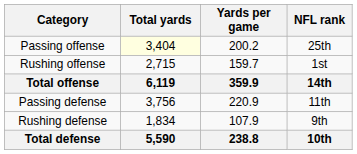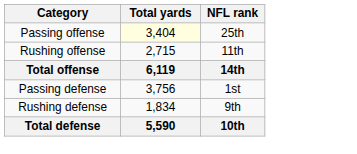- column: (244, 20)
(319, 64) 1st -> (233, 51) 11th
(319, 102) 11th -> (233, 88) 1st
